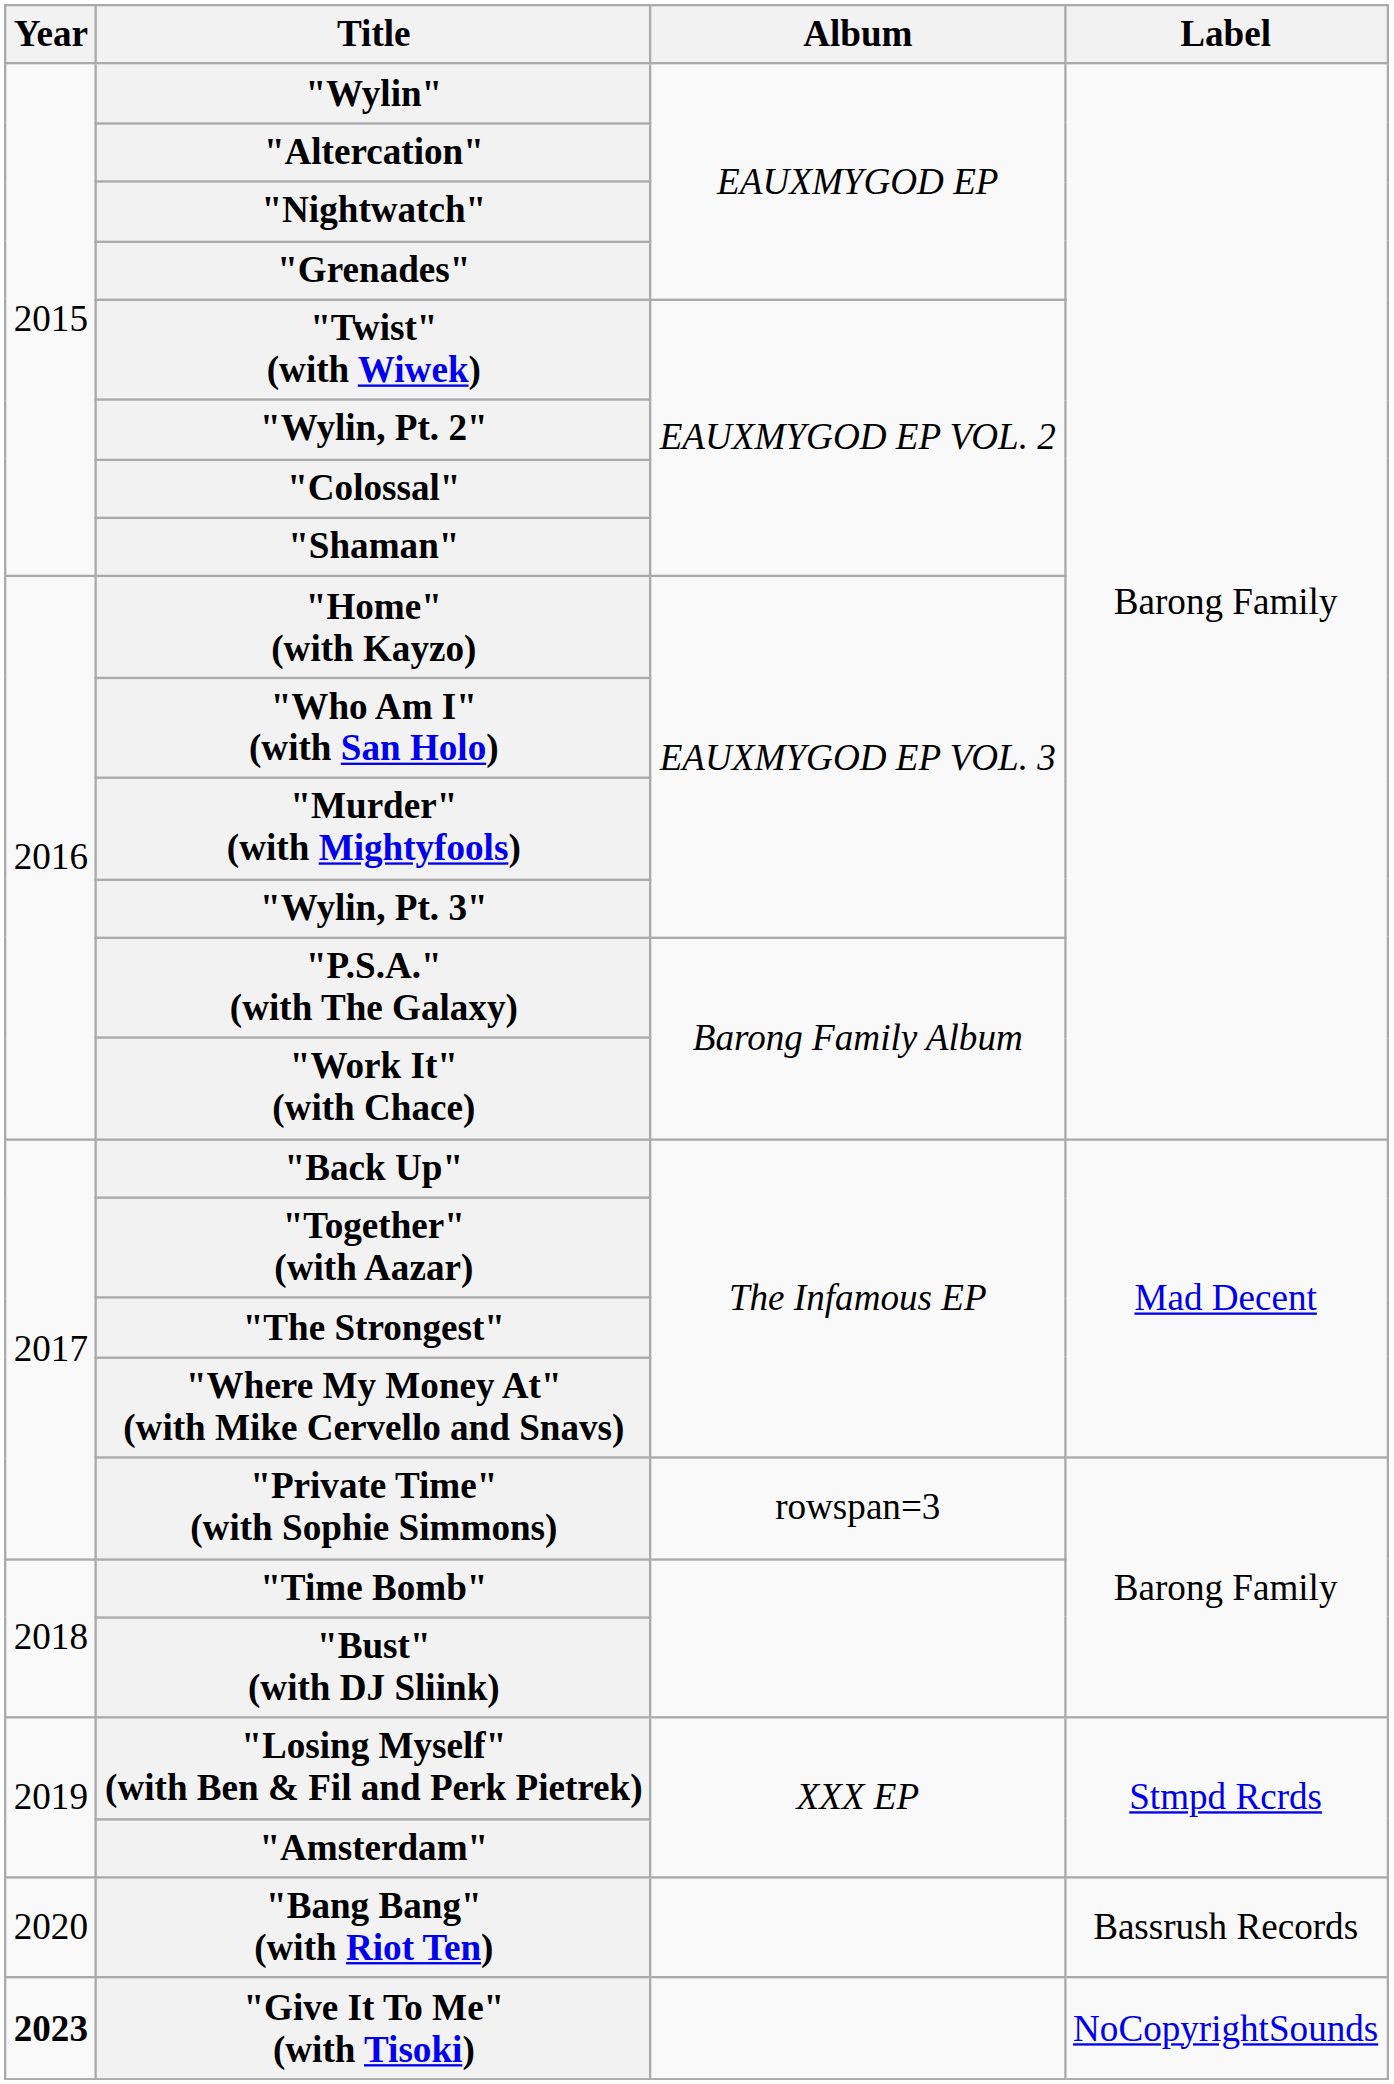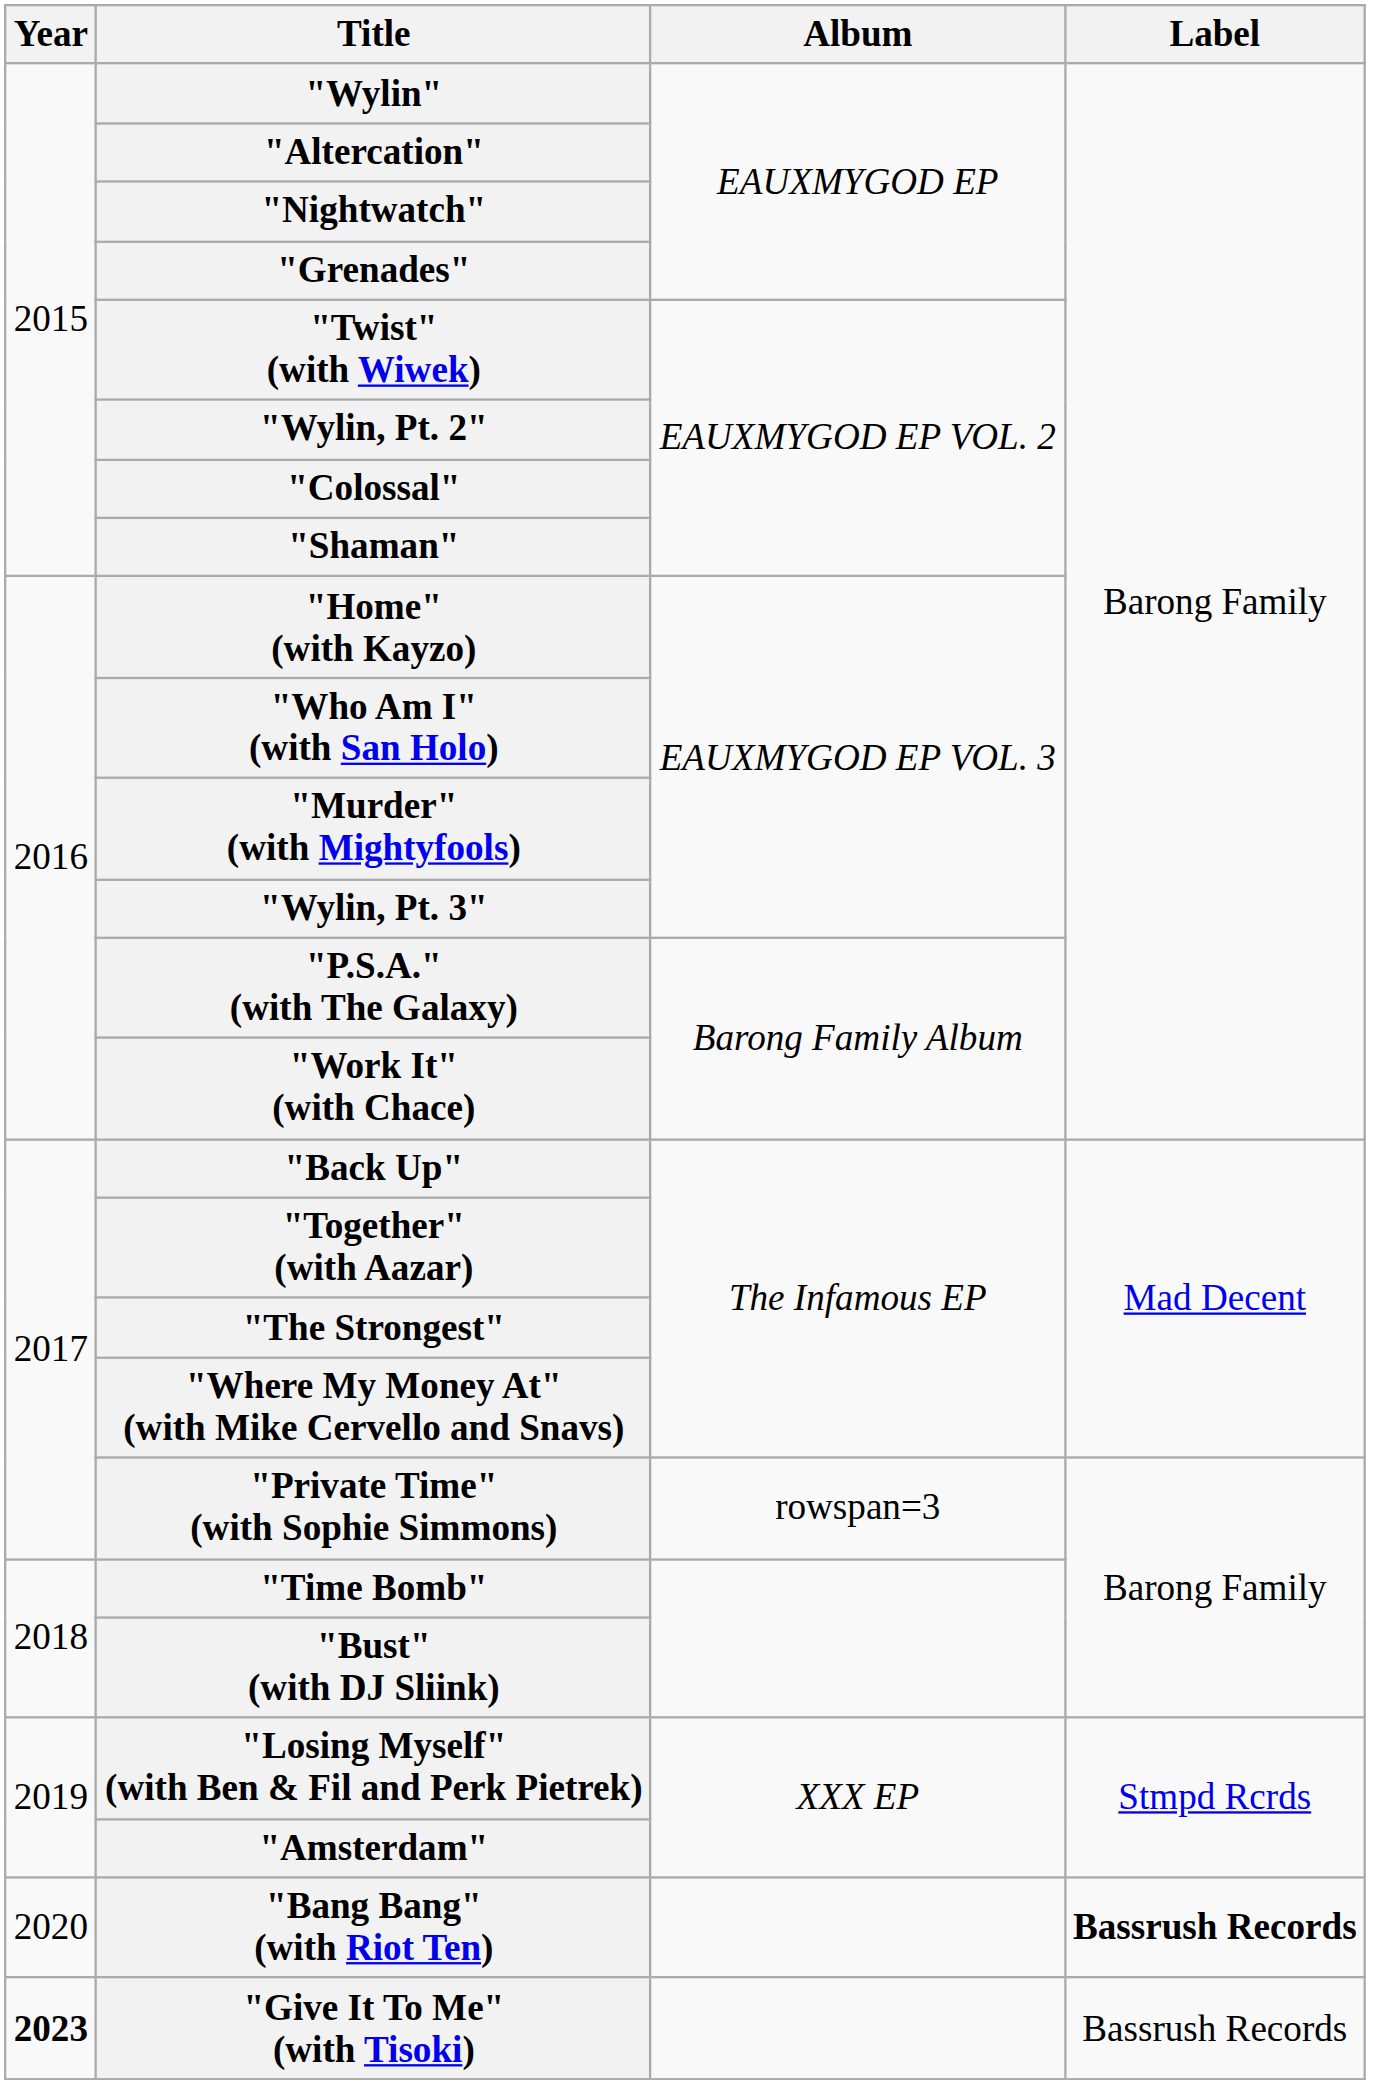(1226, 1927) normal -> (1215, 1927) bold
(1226, 2027) NoCopyrightSounds -> (1215, 2027) Bassrush Records
